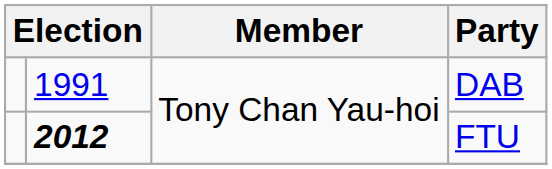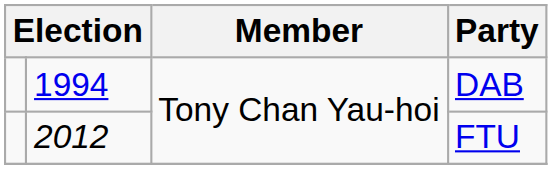(71, 84) 1991 -> (71, 84) 1994
(71, 137) bold -> (71, 137) normal
